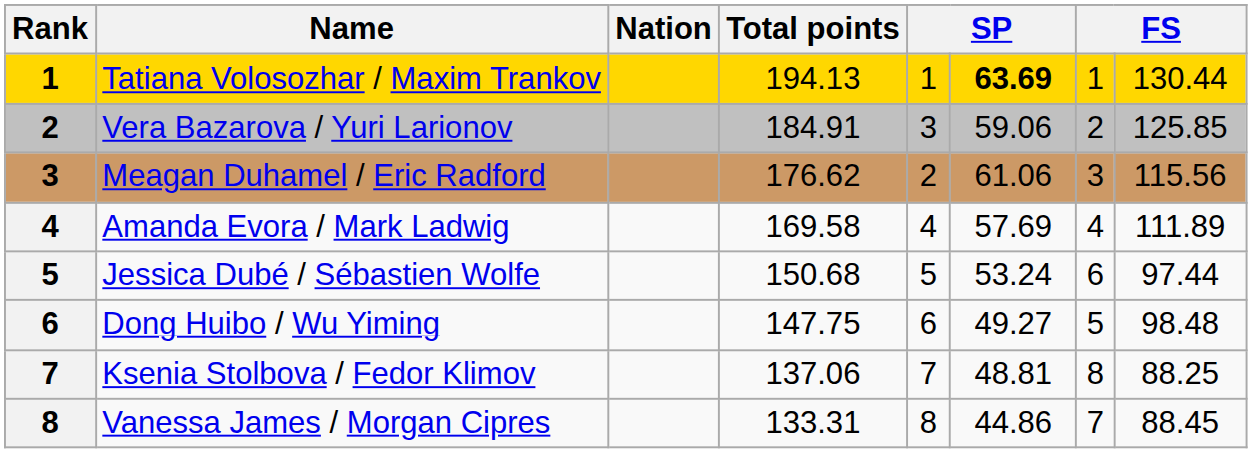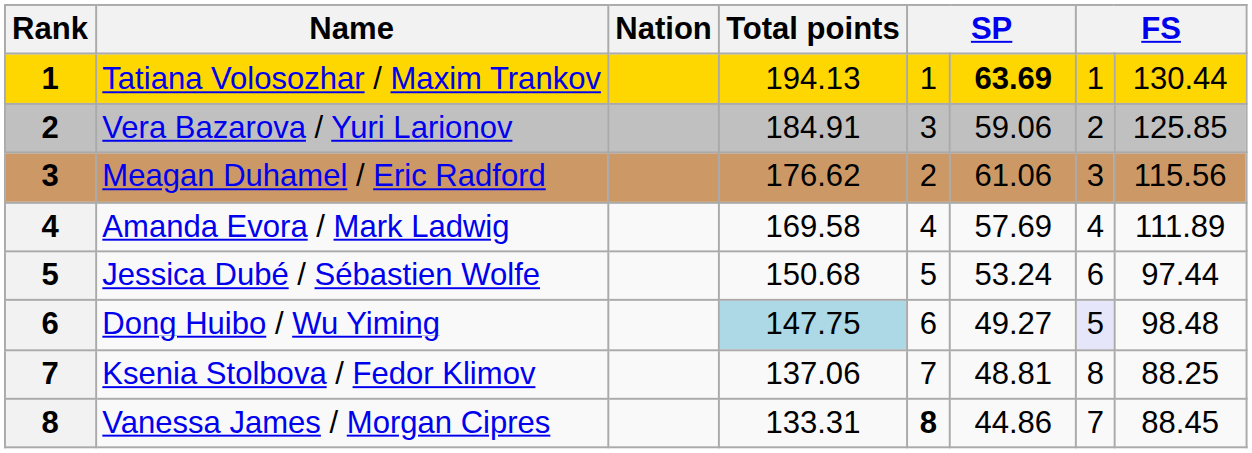(813, 324) no background -> (813, 324) lightblue background
(1095, 324) no background -> (1095, 324) lavender background
(929, 422) normal -> (929, 422) bold
